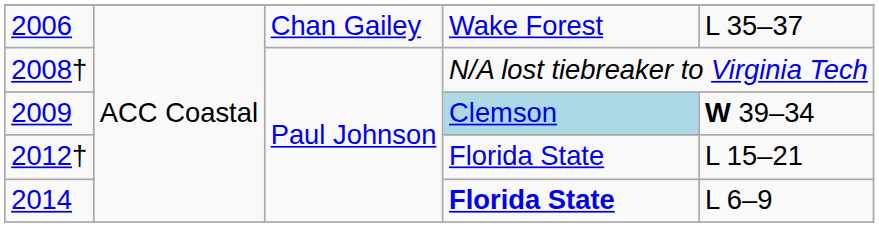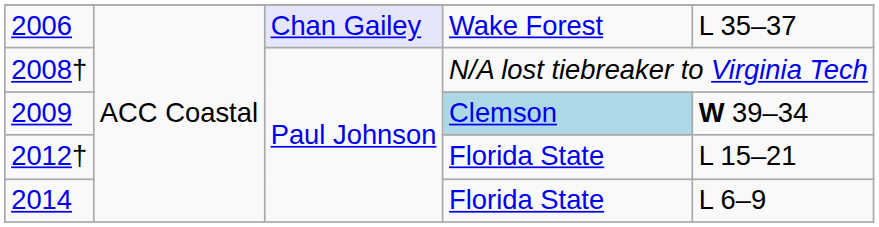(346, 26) no background -> (346, 26) lavender background
(532, 199) bold -> (527, 199) normal
